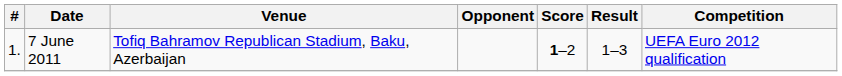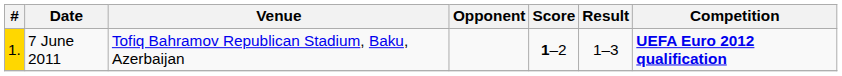(14, 49) no background -> (14, 49) gold background
(702, 49) normal -> (695, 49) bold
